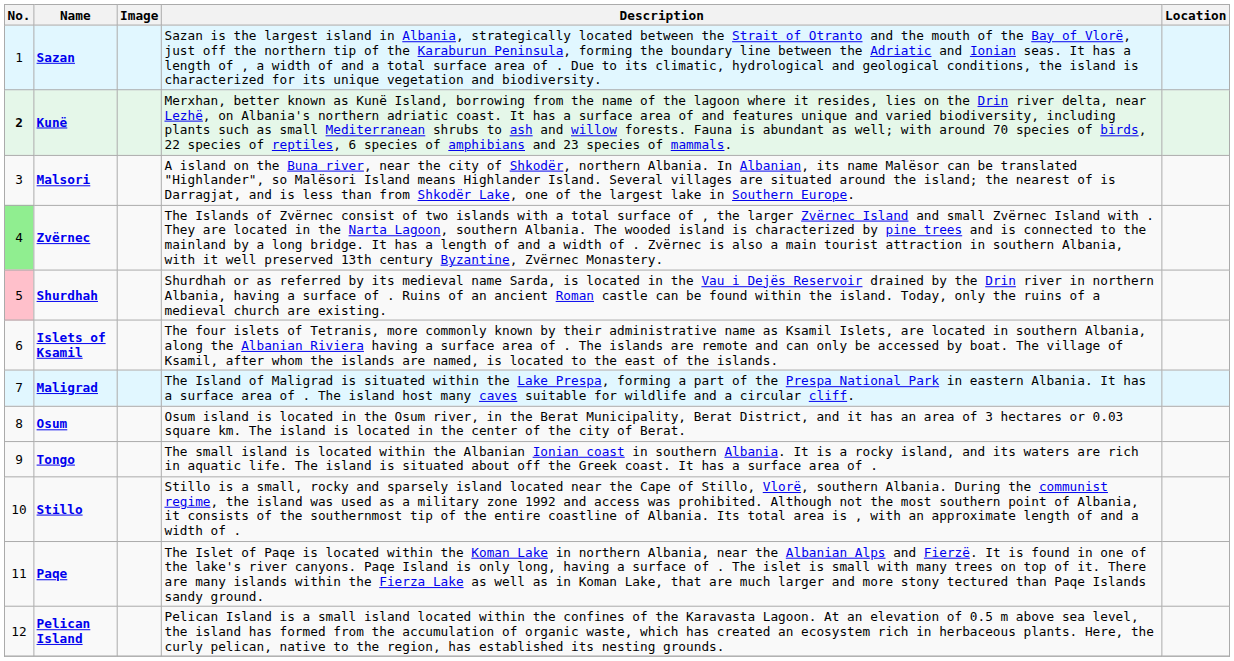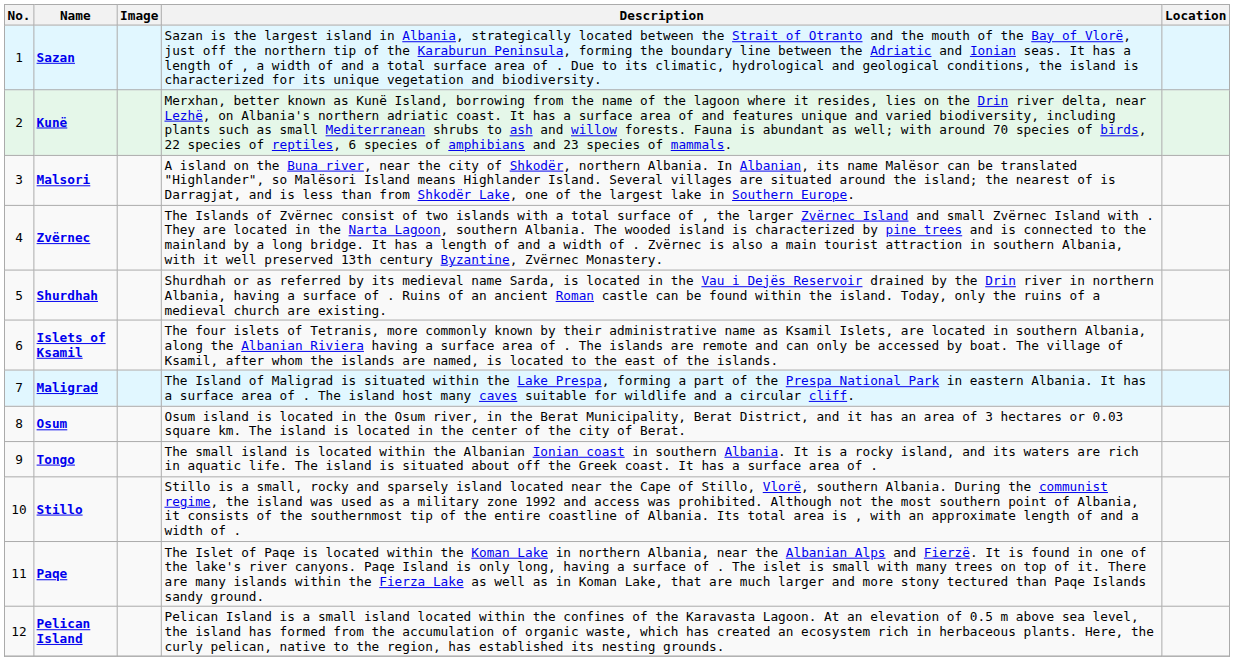(19, 123) bold -> (19, 123) normal
(19, 238) lightgreen background -> (19, 238) no background
(19, 295) pink background -> (19, 295) no background
